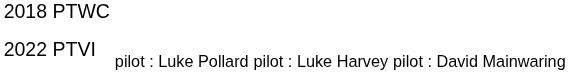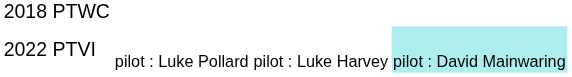(479, 61) no background -> (479, 61) paleturquoise background
